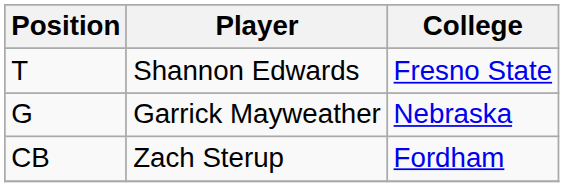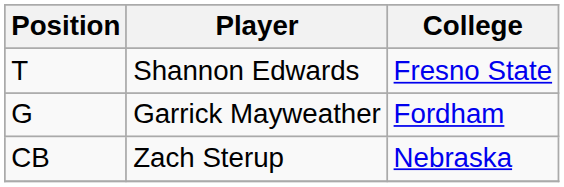(453, 114) Nebraska -> (449, 114) Fordham
(449, 158) Fordham -> (453, 158) Nebraska
